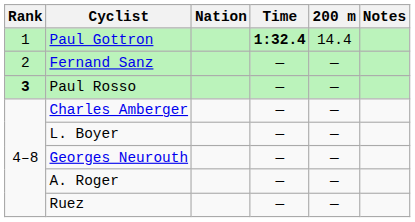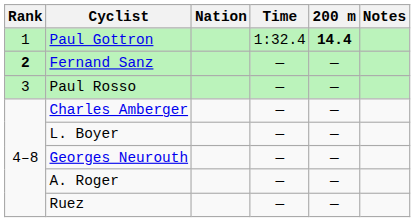(280, 40) bold -> (280, 40) normal
(334, 40) normal -> (334, 40) bold
(25, 63) normal -> (25, 63) bold
(25, 87) bold -> (25, 87) normal
